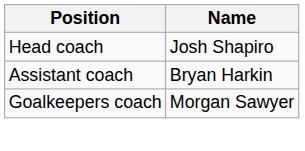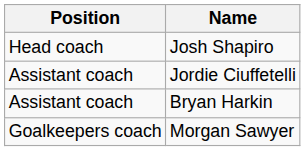+ row: (233, 74)
